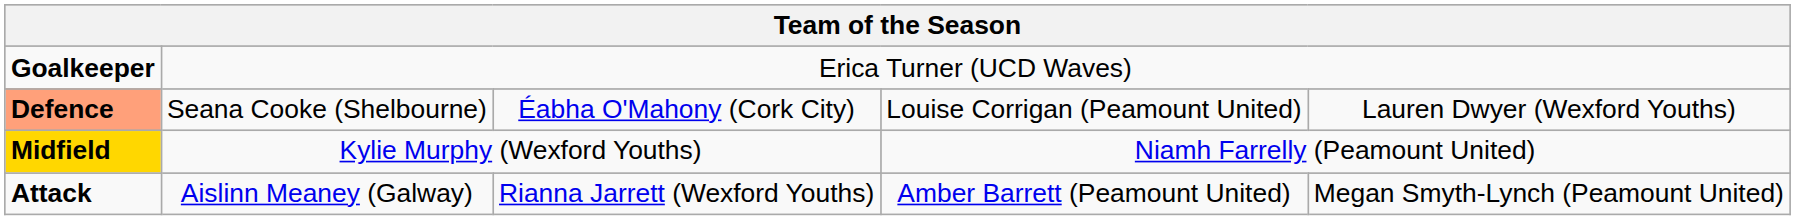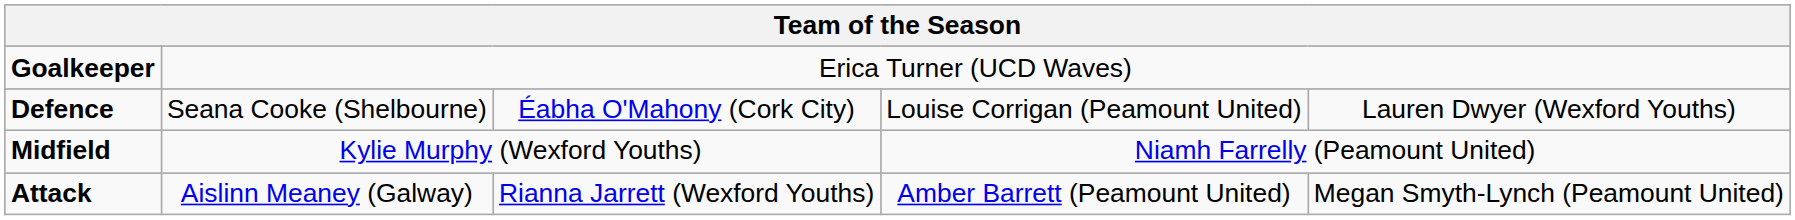(62, 109) lightsalmon background -> (62, 109) no background
(61, 151) gold background -> (61, 151) no background
